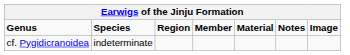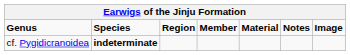(123, 43) normal -> (126, 43) bold
